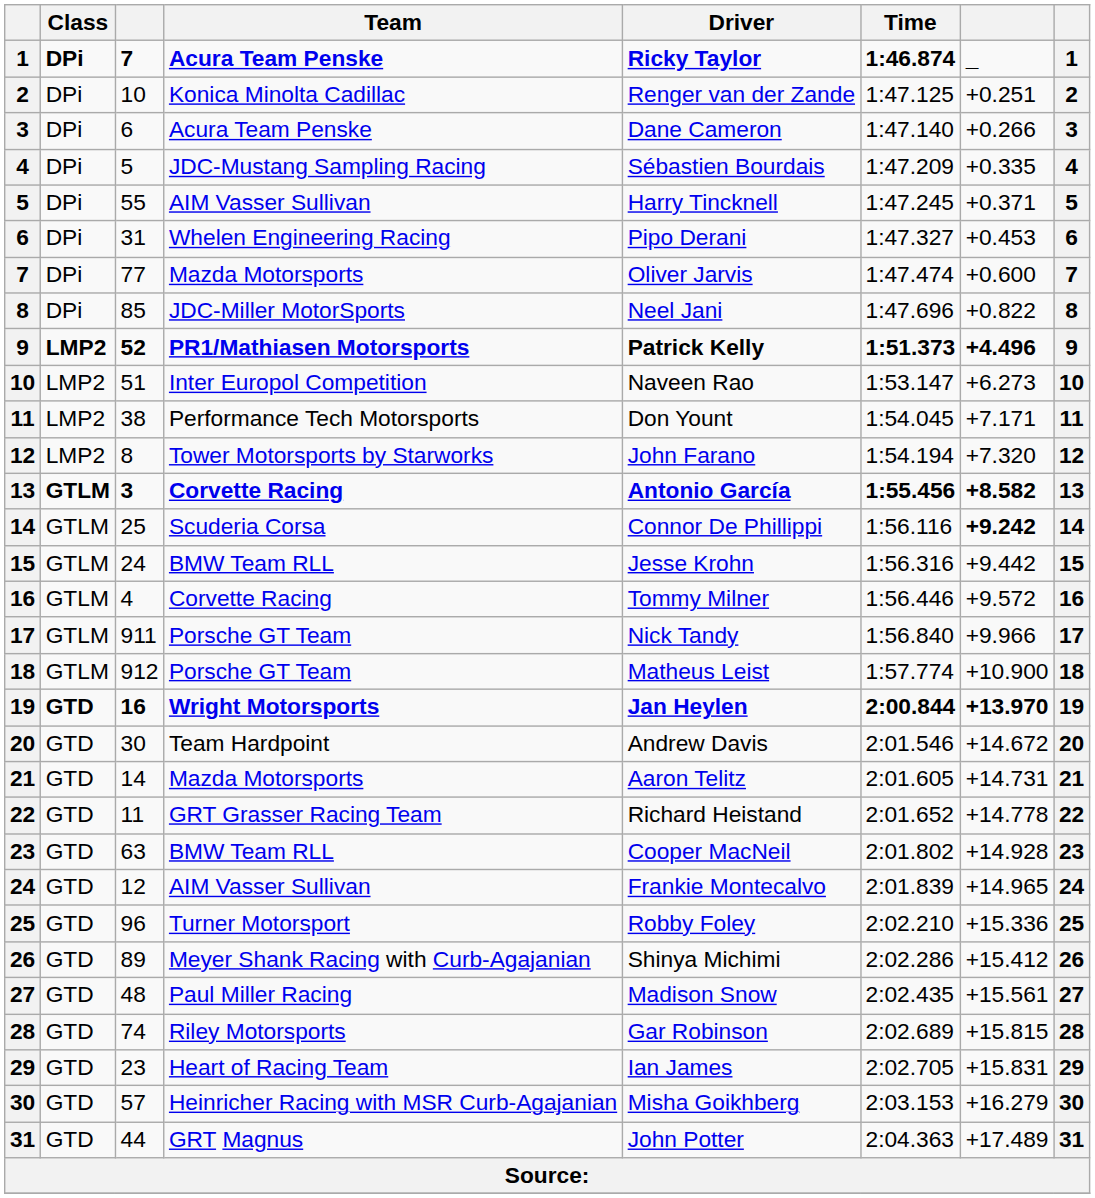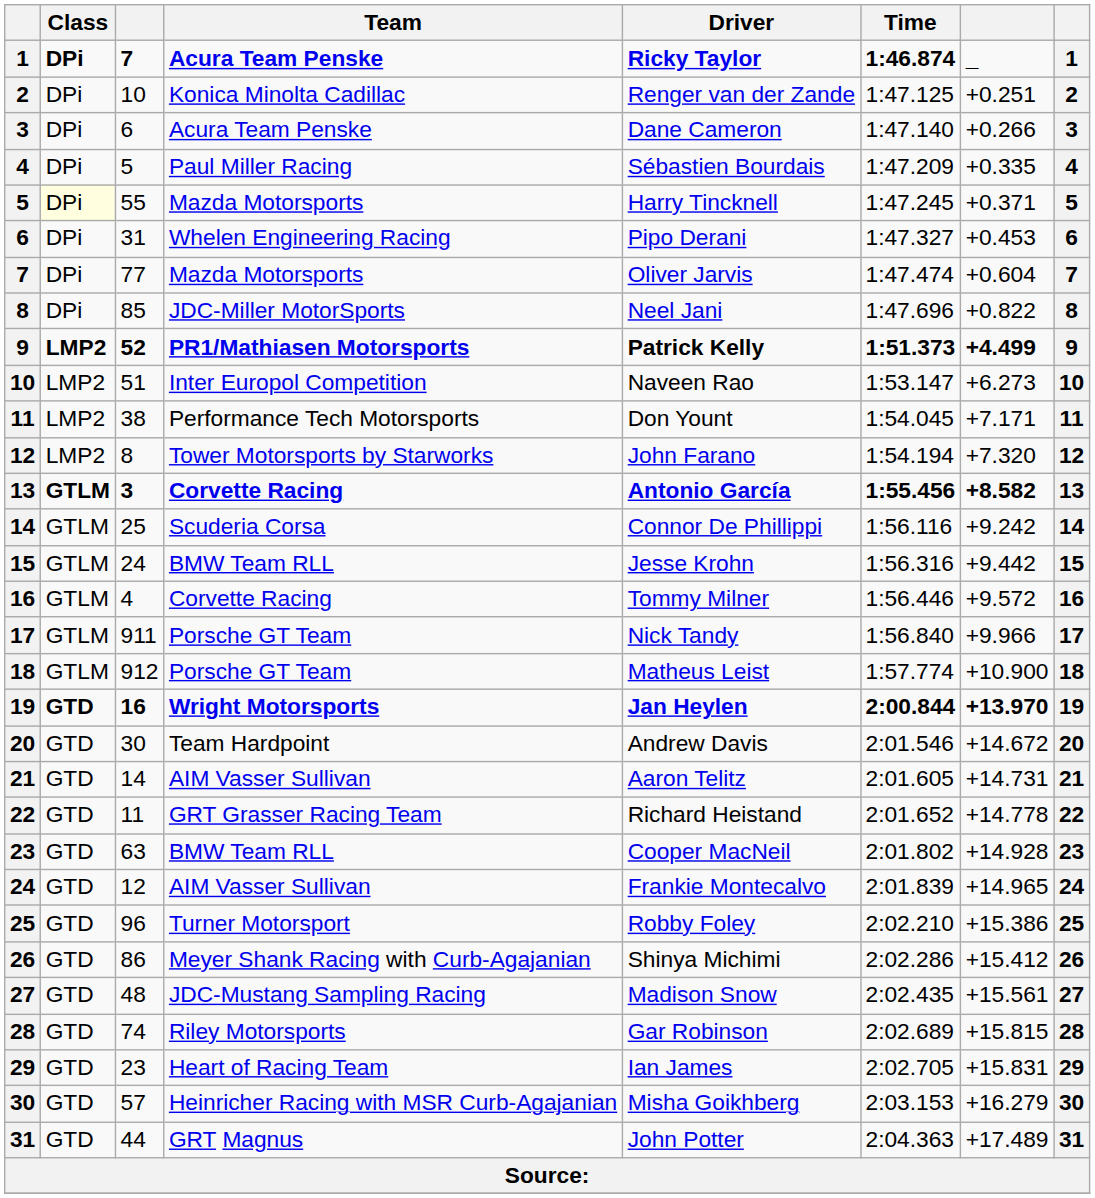(327, 166) JDC-Mustang Sampling Racing -> (260, 166) Paul Miller Racing
(64, 202) no background -> (64, 202) lightyellow background
(270, 202) AIM Vasser Sullivan -> (266, 202) Mazda Motorsports
(1001, 274) +0.600 -> (1001, 274) +0.604
(1001, 346) +4.496 -> (1001, 346) +4.499
(1001, 526) bold -> (1001, 526) normal
(266, 779) Mazda Motorsports -> (270, 779) AIM Vasser Sullivan
(1007, 923) +15.336 -> (1007, 923) +15.386
(133, 959) 89 -> (133, 959) 86
(260, 995) Paul Miller Racing -> (327, 995) JDC-Mustang Sampling Racing
